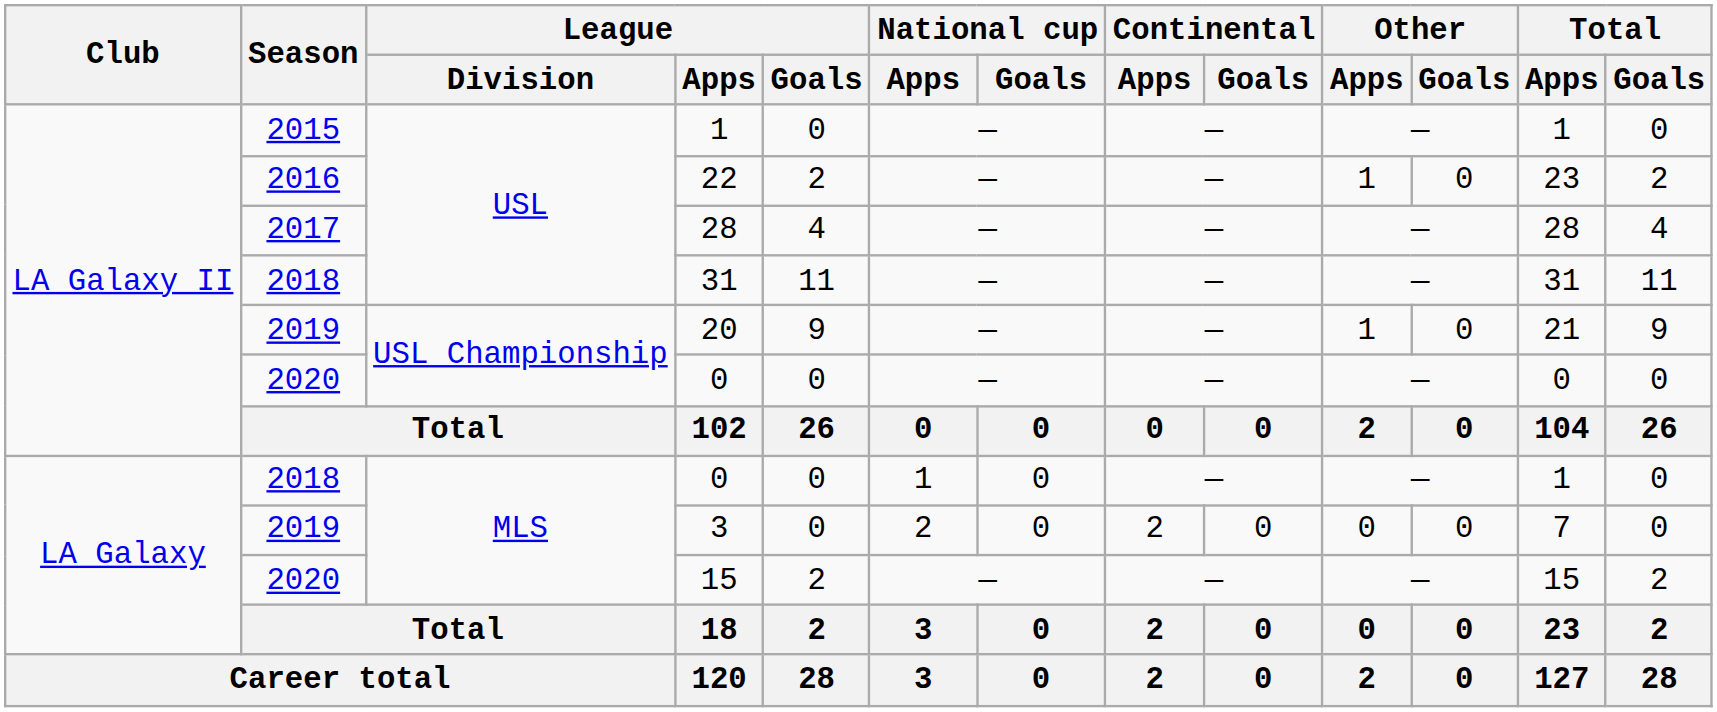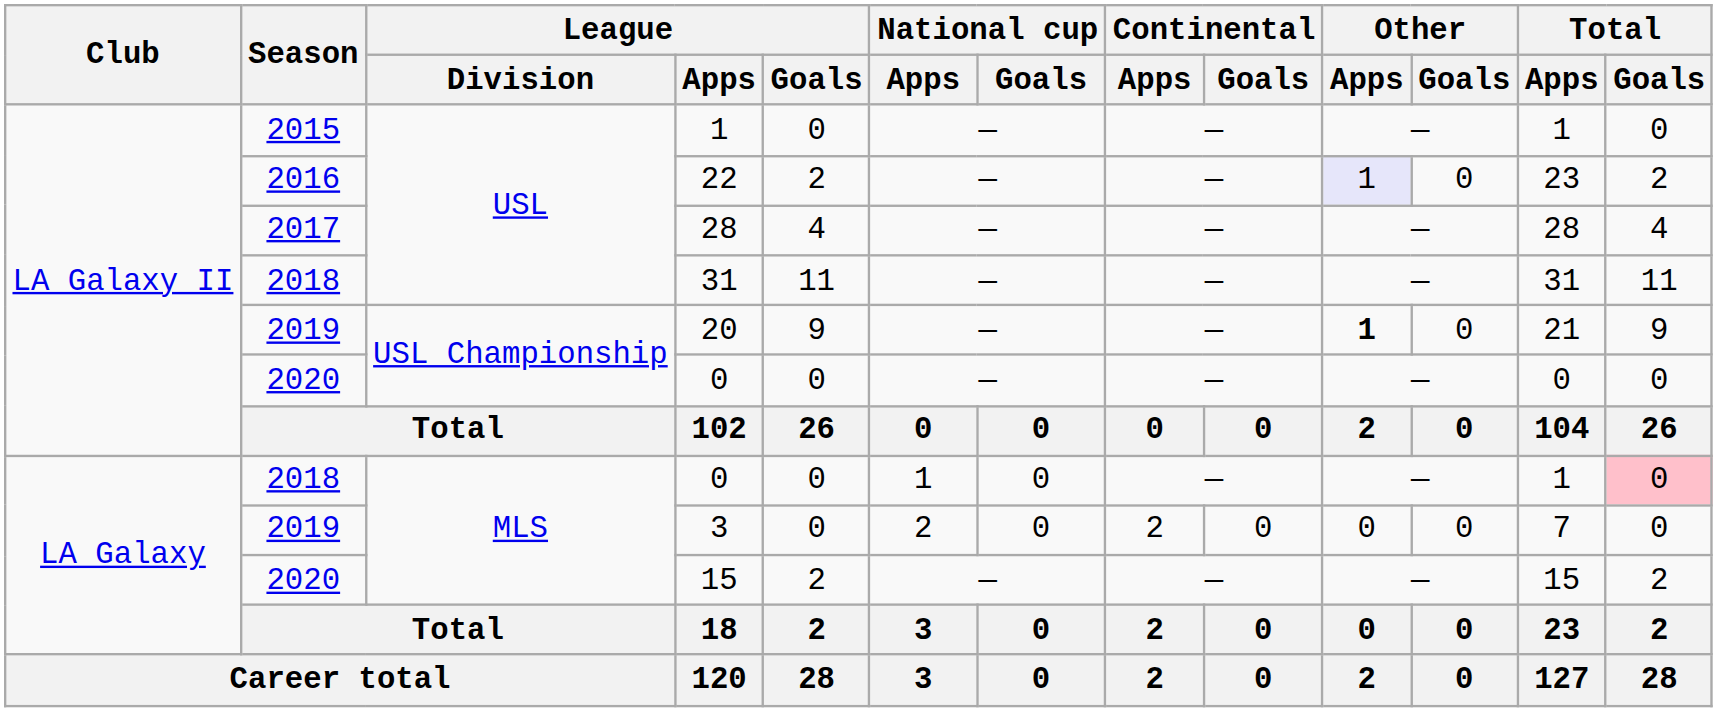(1367, 180) no background -> (1367, 180) lavender background
(1367, 330) normal -> (1367, 330) bold
(1659, 480) no background -> (1659, 480) pink background
